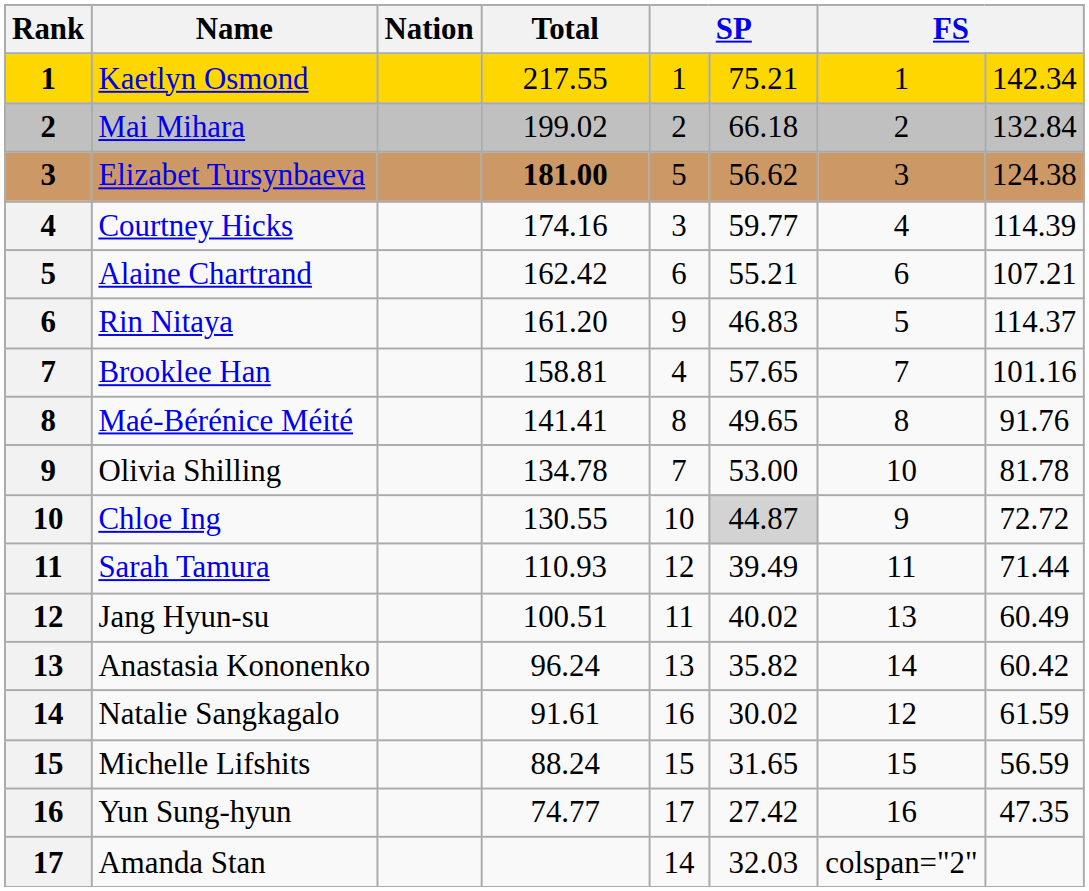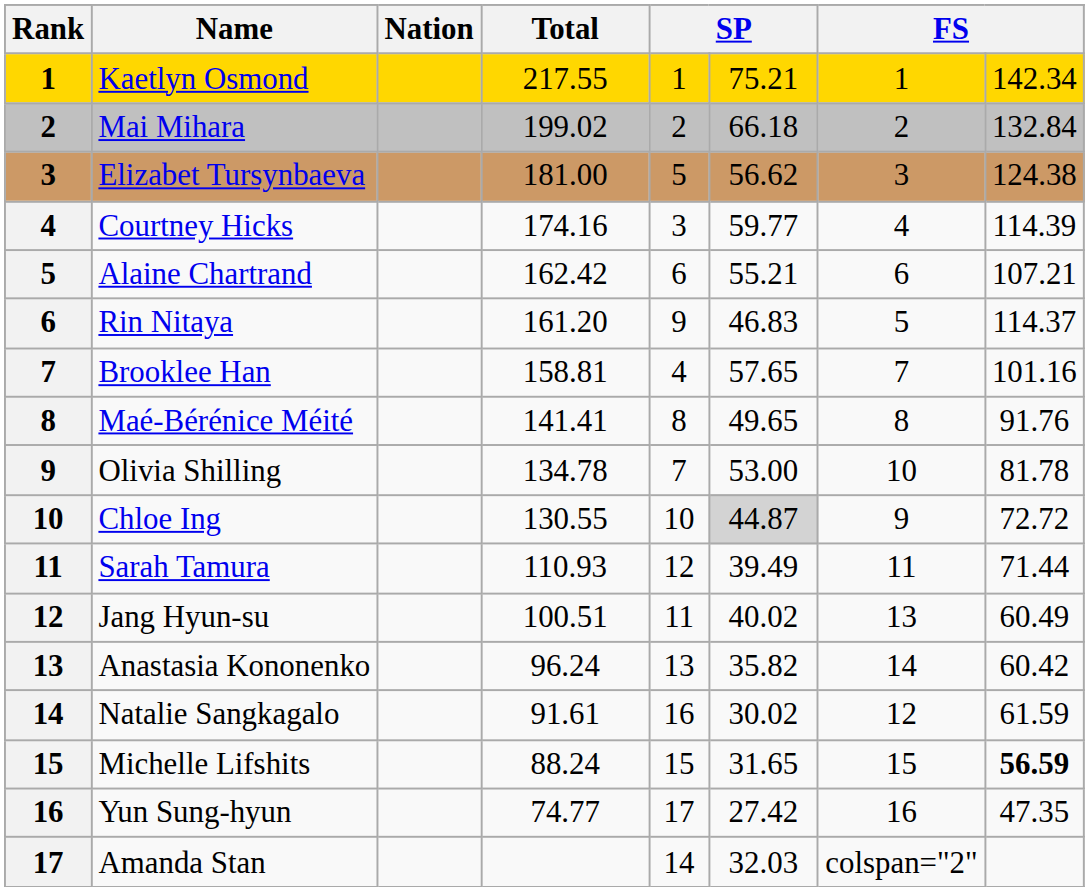(565, 175) bold -> (565, 175) normal
(1034, 763) normal -> (1034, 763) bold
